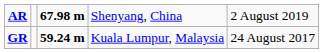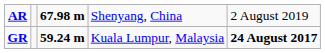(273, 37) normal -> (274, 37) bold
